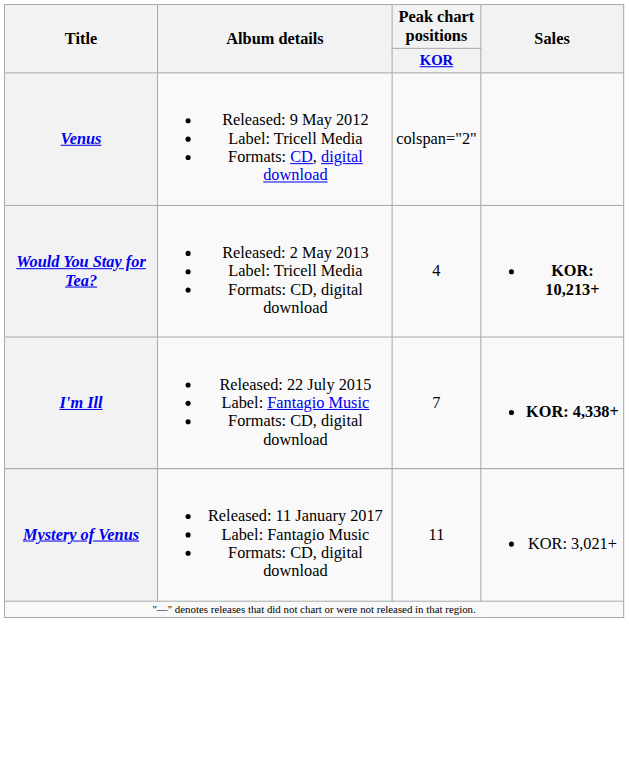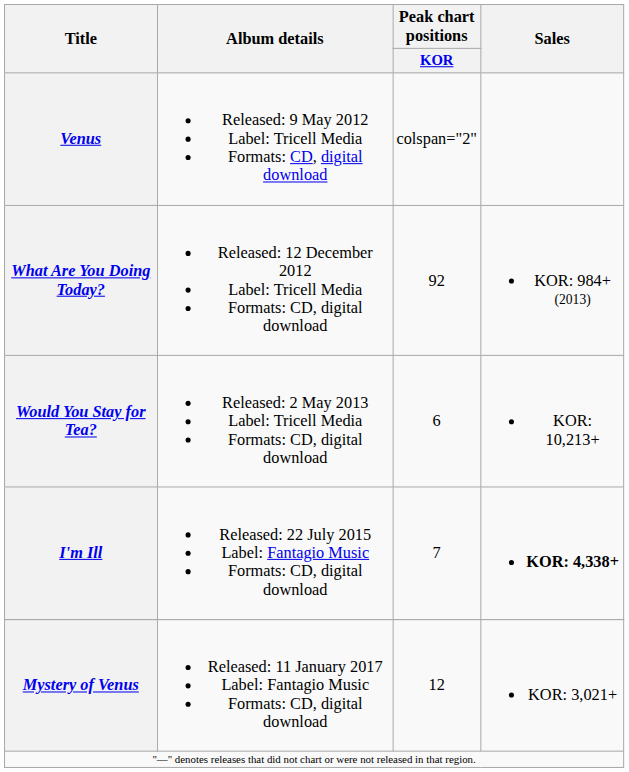+ row: (81, 280)
(436, 270) 4 -> (437, 421) 6
(552, 280) bold -> (552, 430) normal
(436, 534) 11 -> (437, 685) 12
